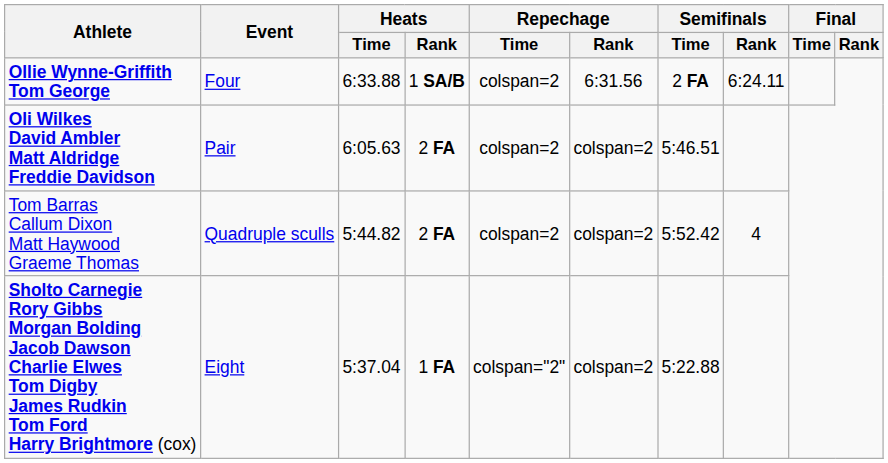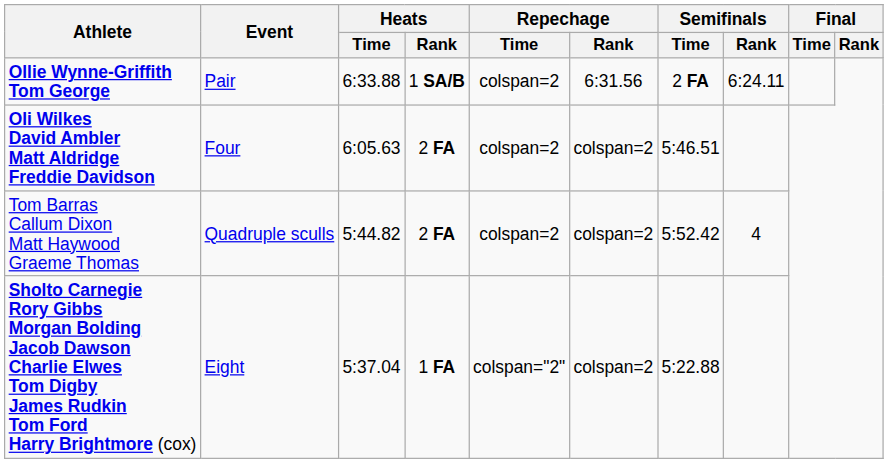(222, 82) Four -> (220, 82) Pair
(220, 148) Pair -> (222, 148) Four
